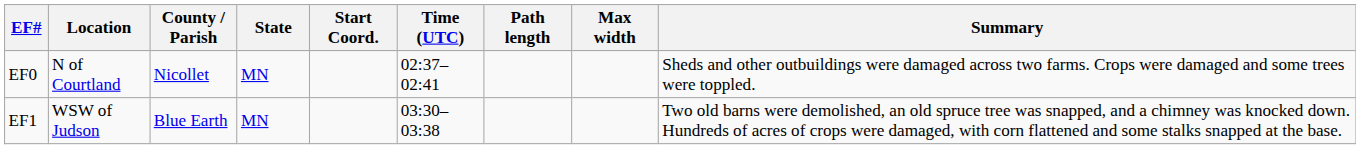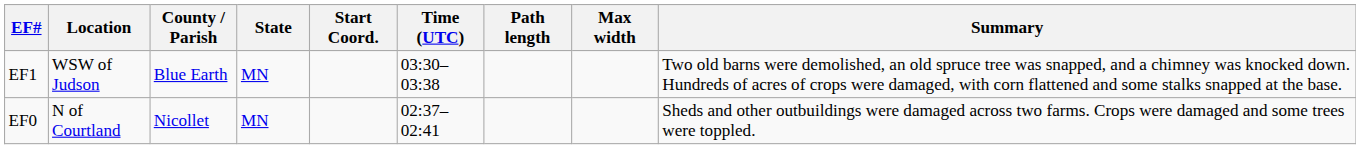rows swapped: (23, 74) <-> (23, 120)
